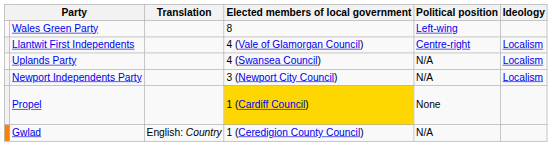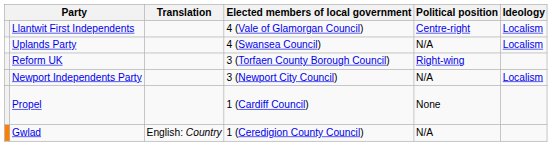- row: (55, 28)
+ row: (37, 61)
(268, 105) gold background -> (268, 105) no background
